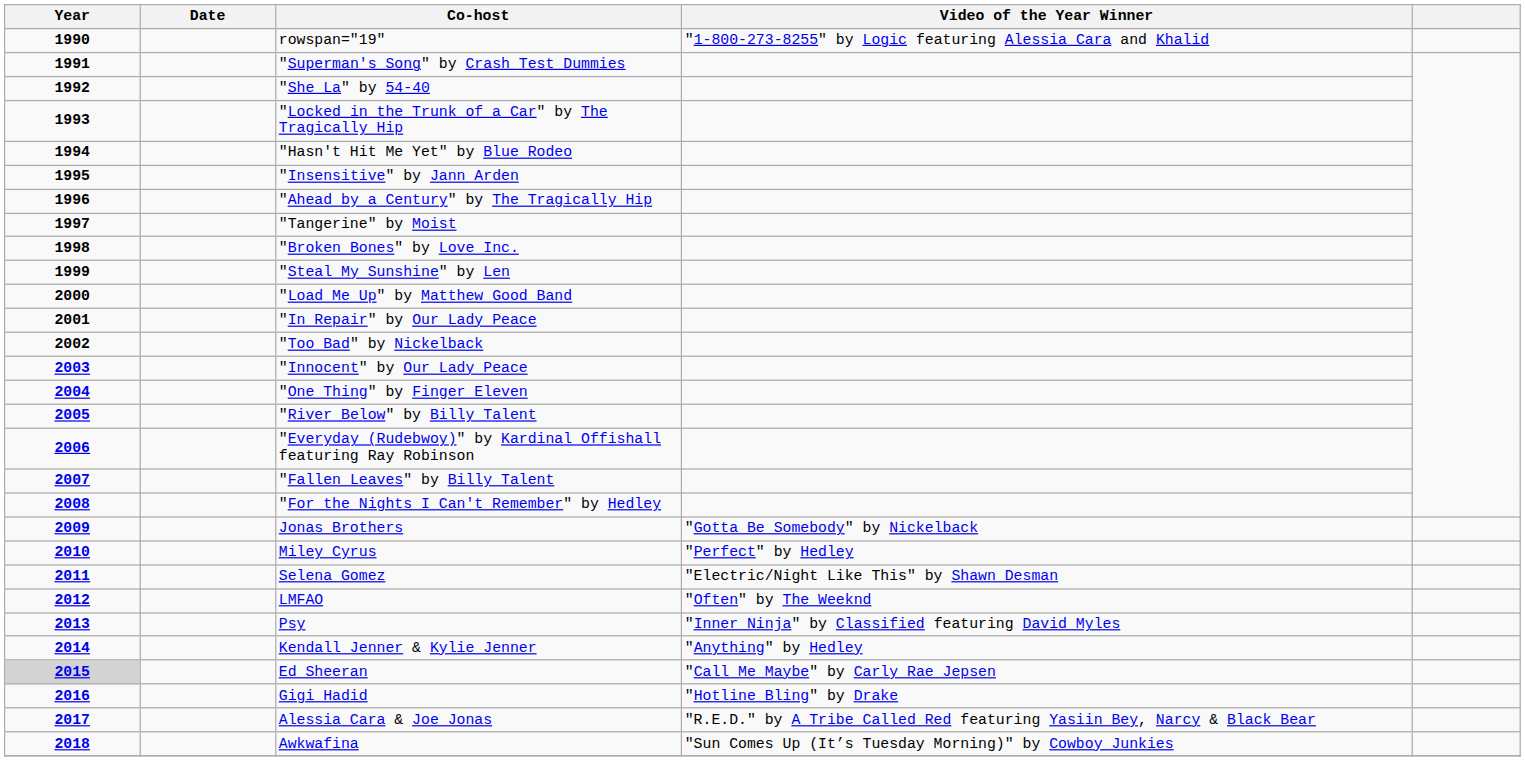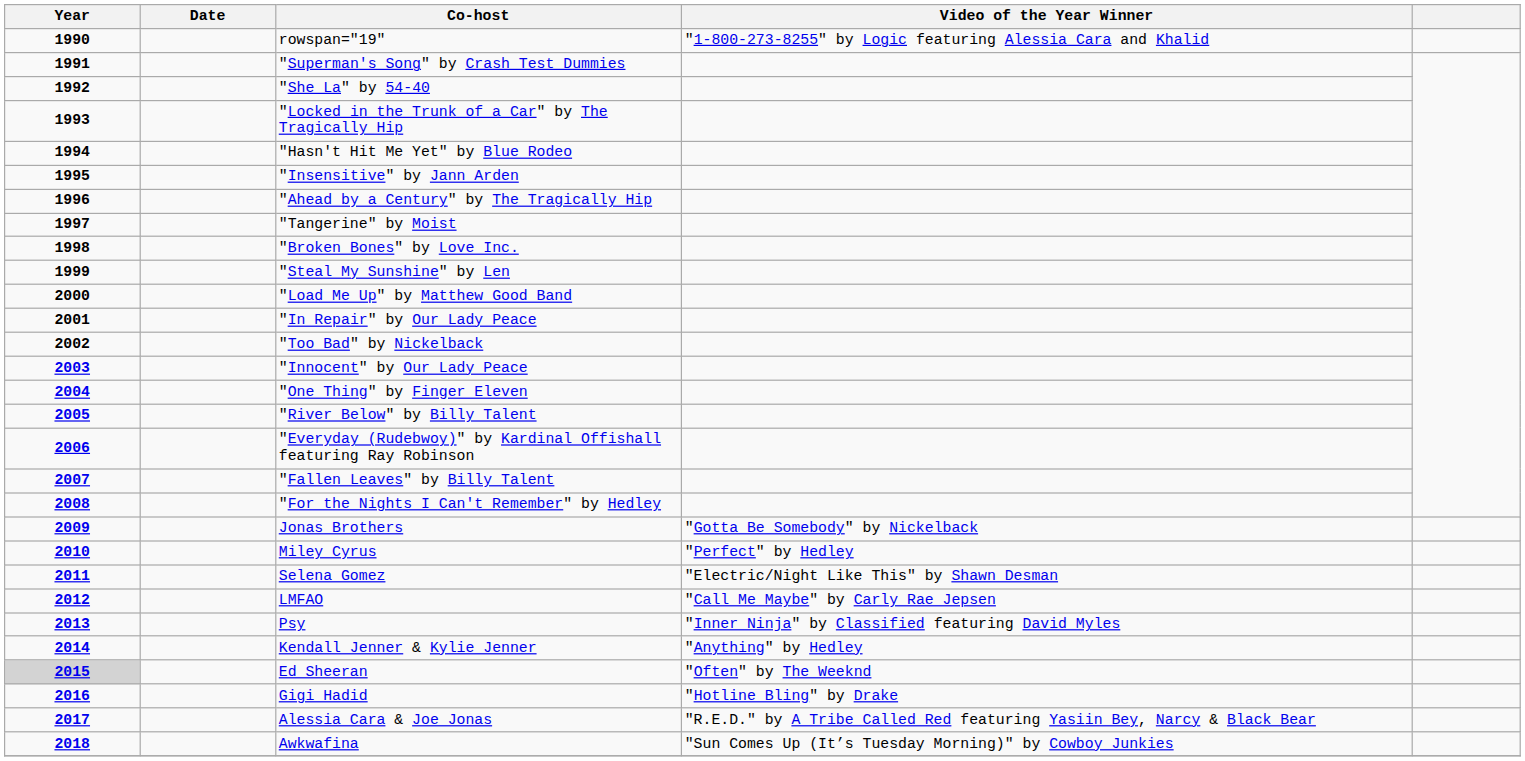(778, 601) "Often" by The Weeknd -> (840, 601) "Call Me Maybe" by Carly Rae Jepsen
(840, 673) "Call Me Maybe" by Carly Rae Jepsen -> (778, 673) "Often" by The Weeknd
